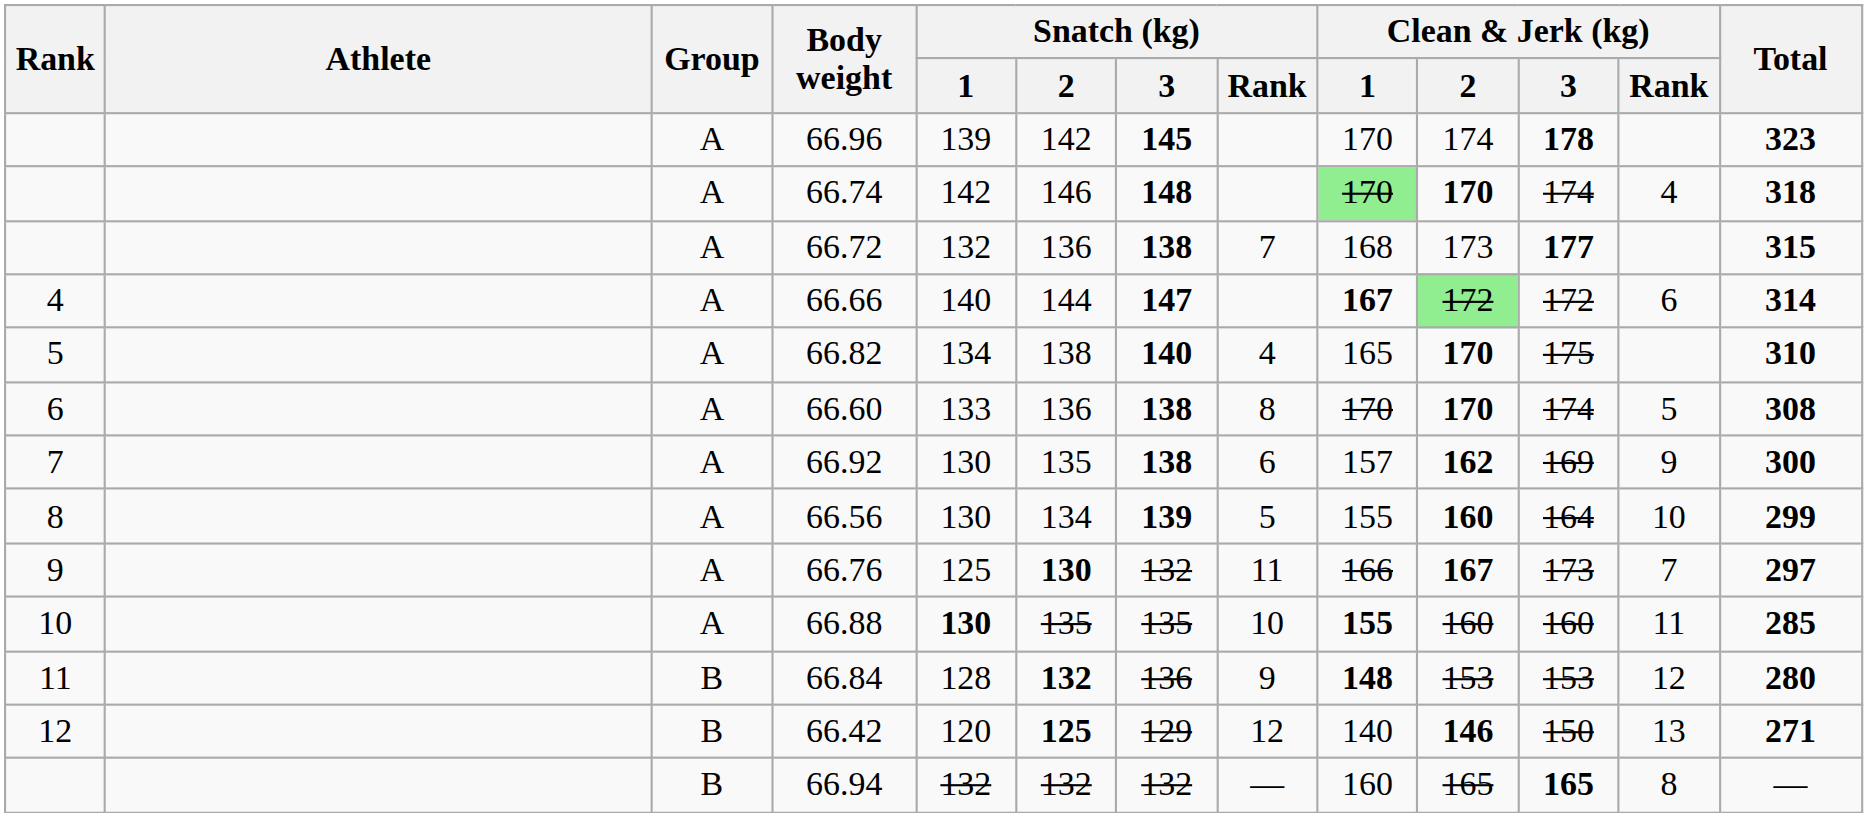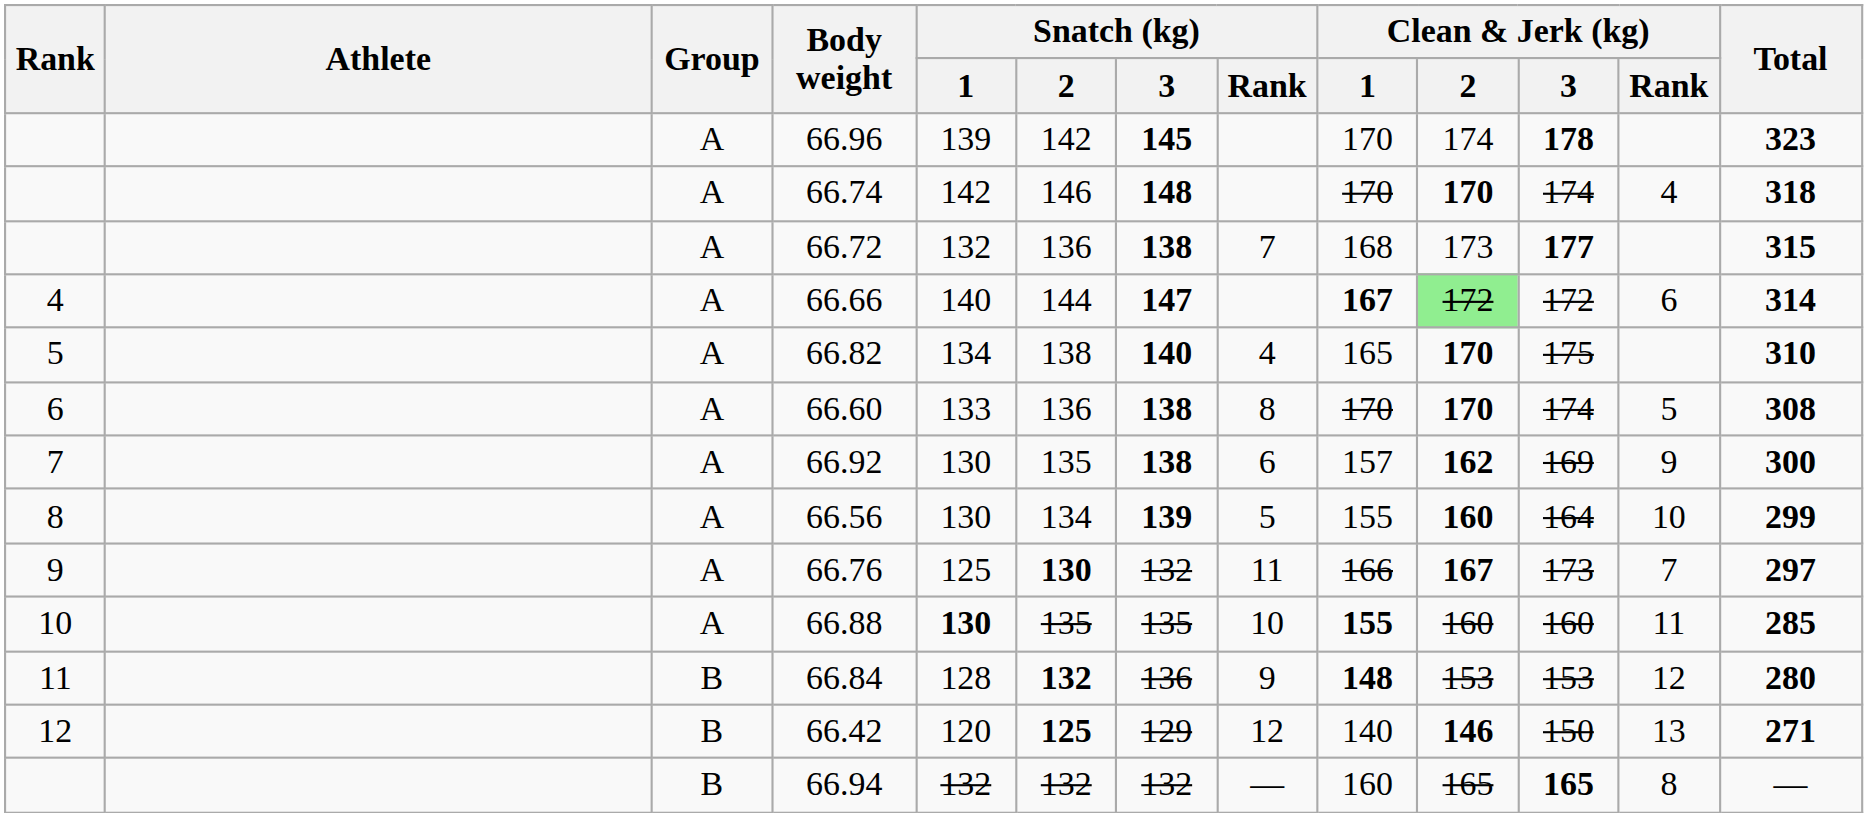(1368, 192) lightgreen background -> (1368, 192) no background
